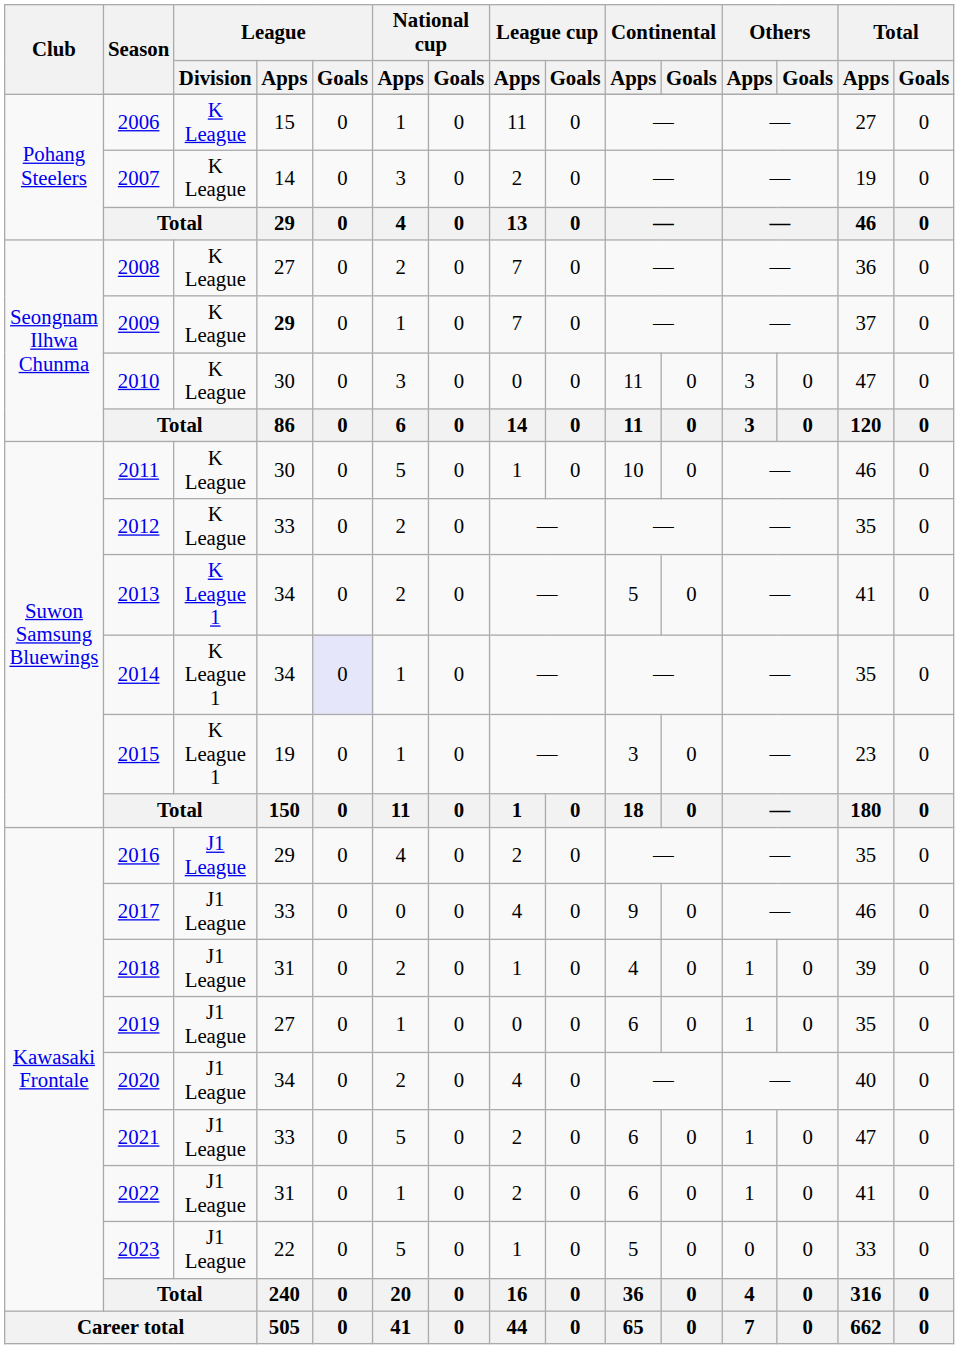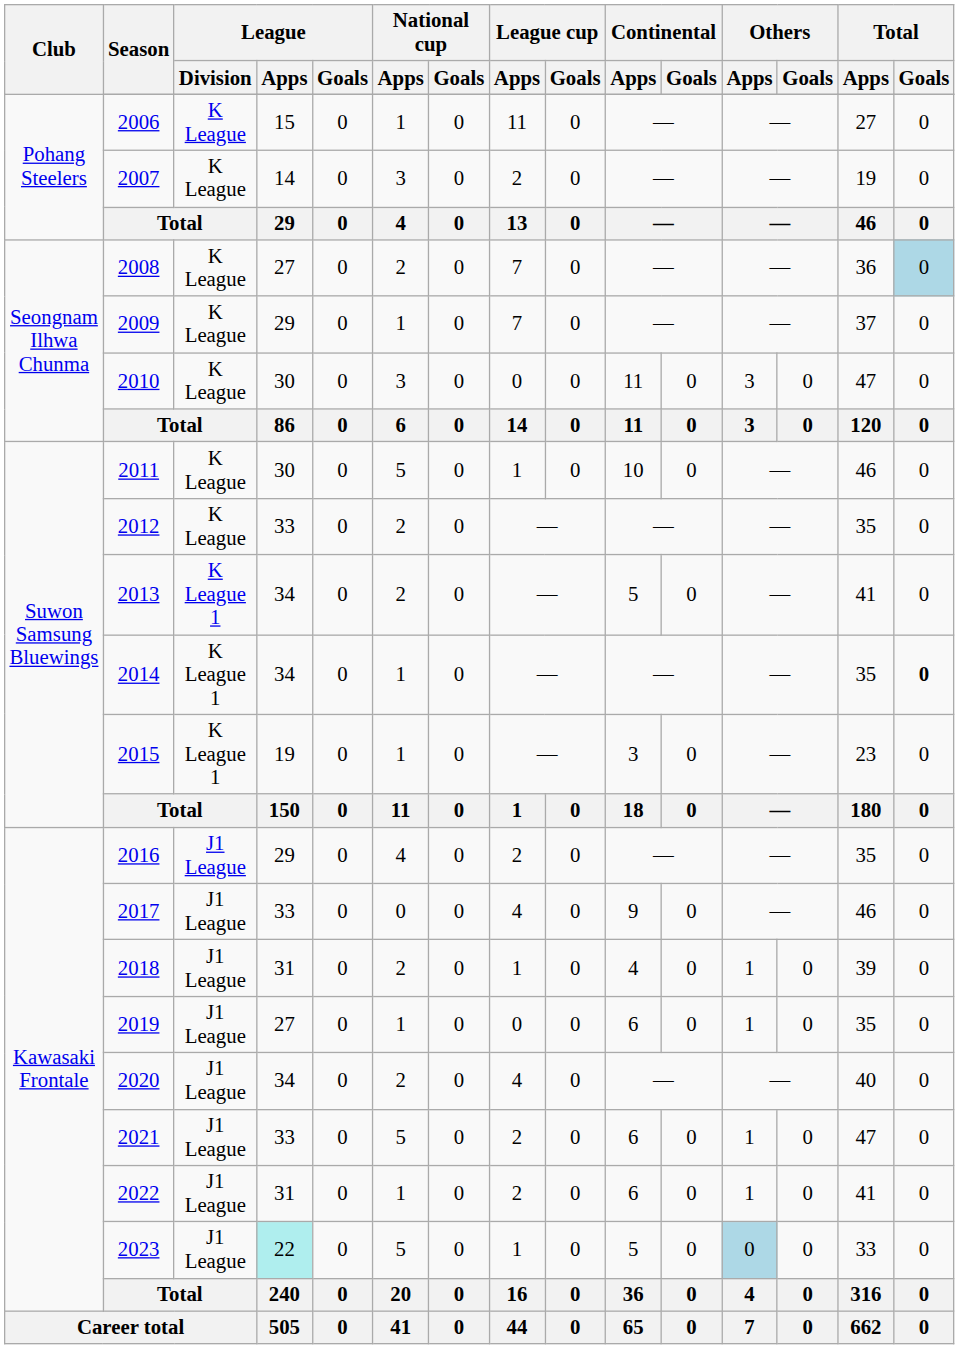(924, 267) no background -> (924, 267) lightblue background
(284, 324) bold -> (284, 324) normal
(343, 674) lavender background -> (343, 674) no background
(924, 674) normal -> (924, 674) bold
(284, 1249) no background -> (284, 1249) paleturquoise background
(750, 1249) no background -> (750, 1249) lightblue background
